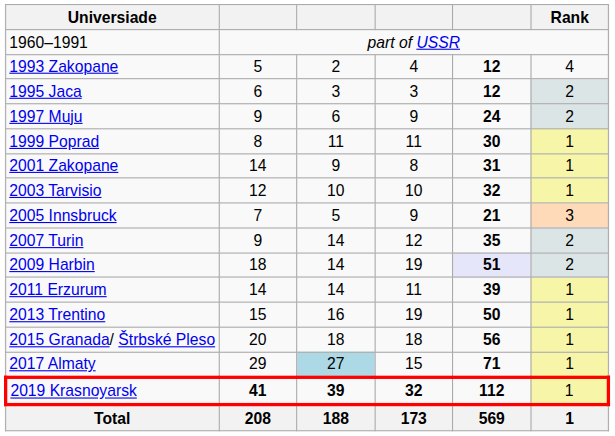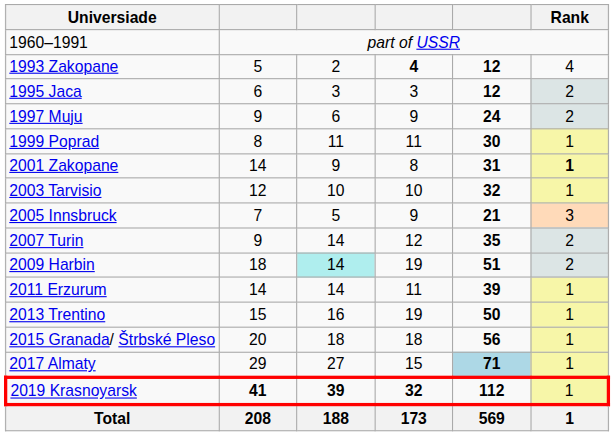(414, 67) normal -> (414, 67) bold
(570, 166) normal -> (570, 166) bold
(336, 265) no background -> (336, 265) paleturquoise background
(492, 265) lavender background -> (492, 265) no background
(336, 364) lightblue background -> (336, 364) no background
(492, 364) no background -> (492, 364) lightblue background
